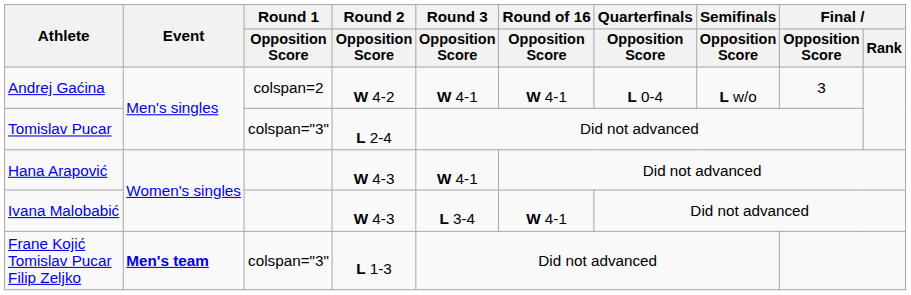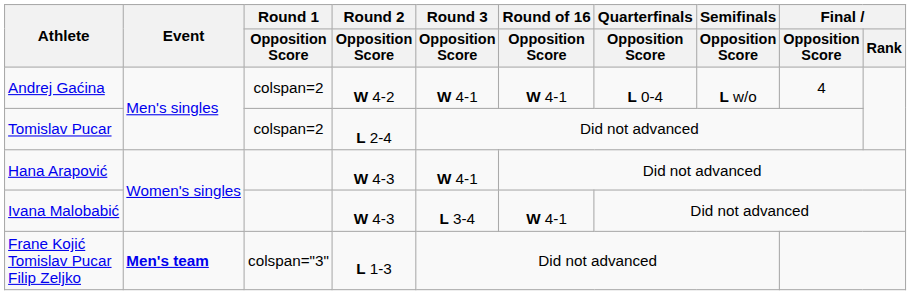(821, 88) 3 -> (821, 88) 4
(288, 129) colspan="3" -> (288, 129) colspan=2
